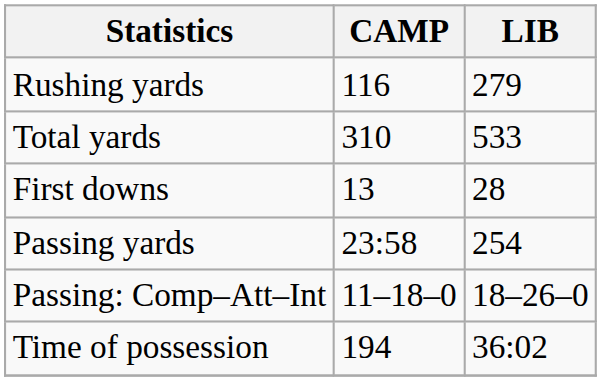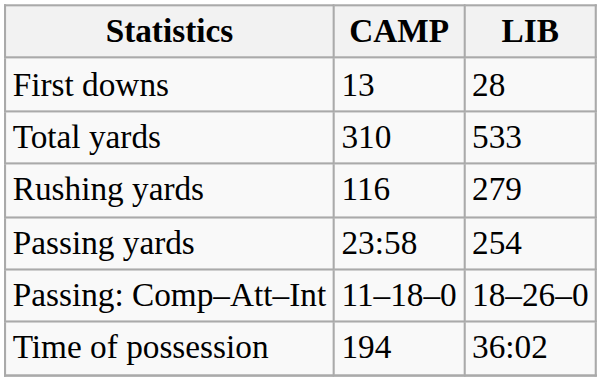rows swapped: (91, 189) <-> (108, 83)
